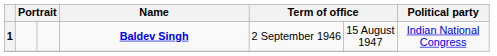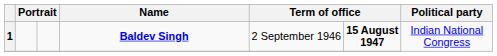(370, 36) normal -> (372, 36) bold
